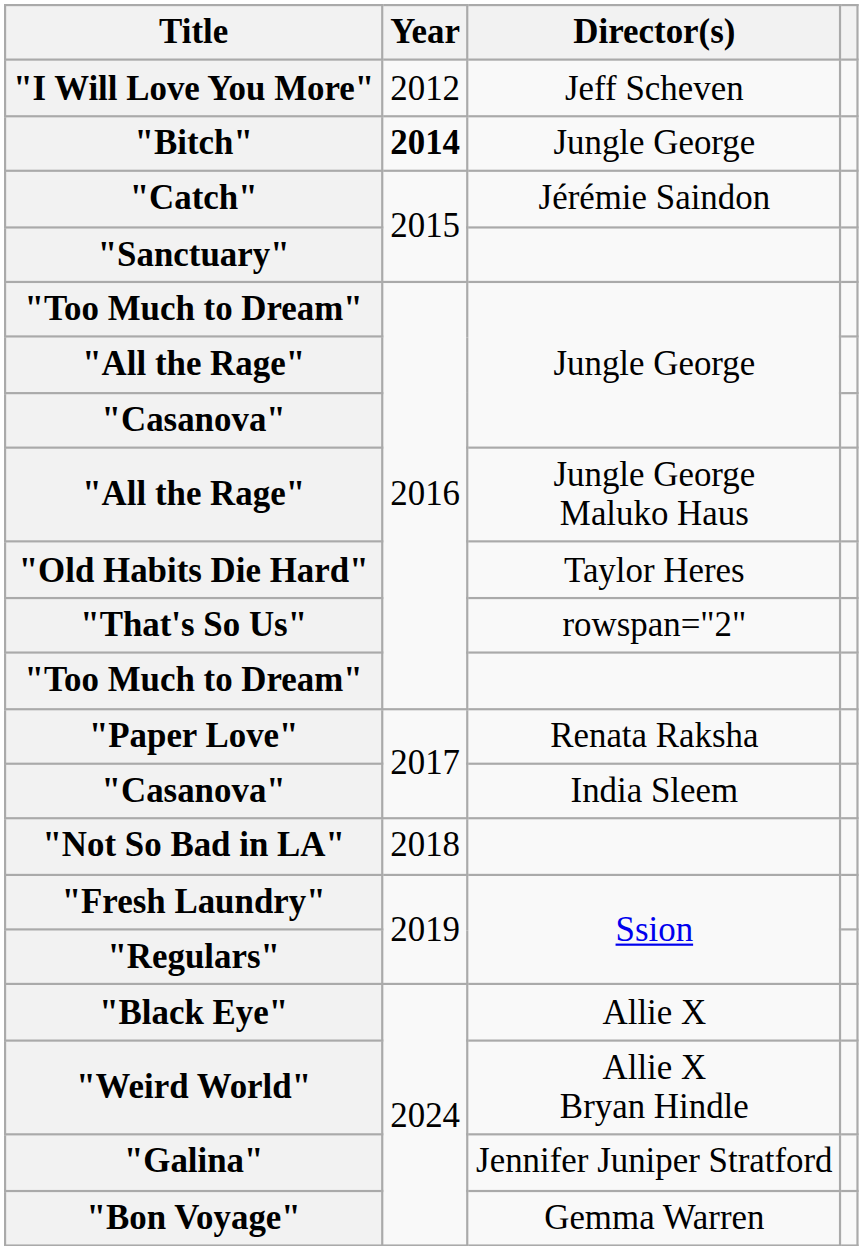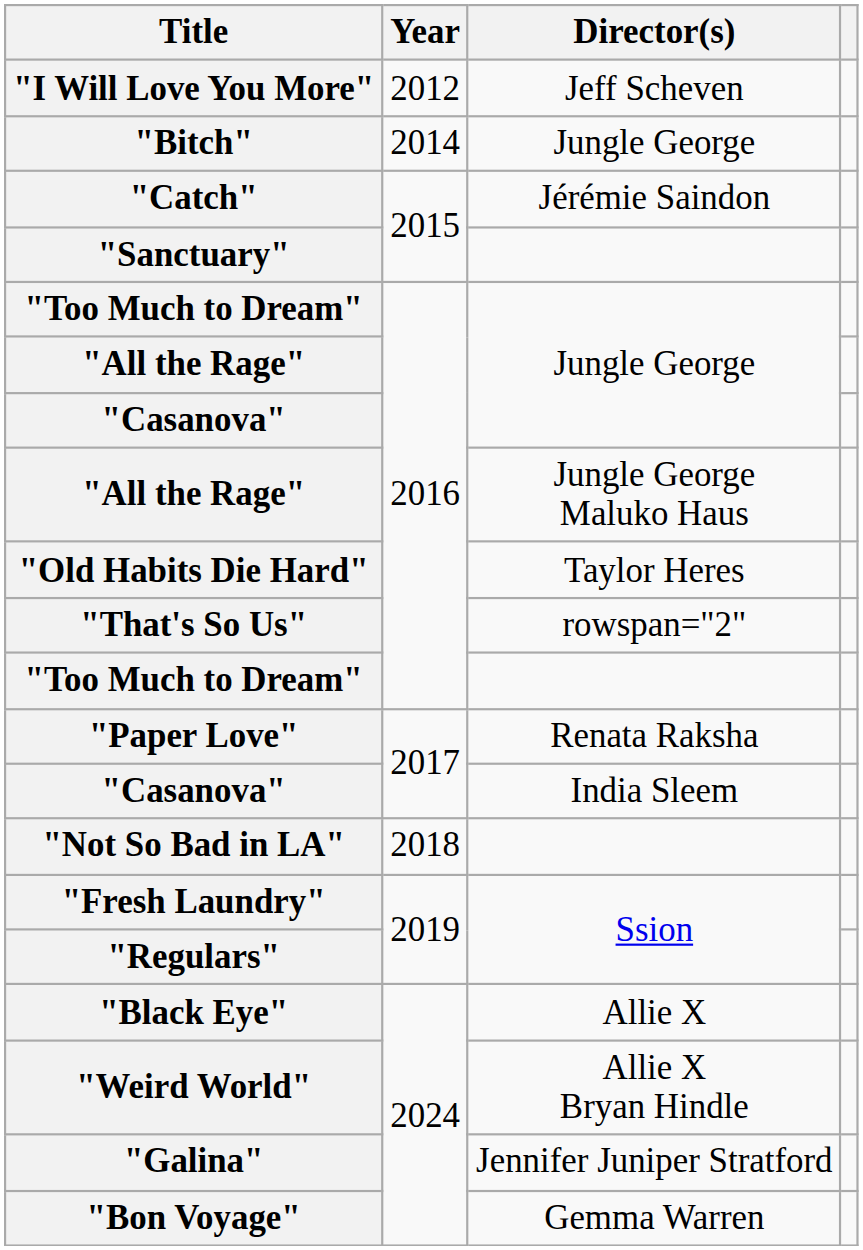(425, 142) bold -> (425, 142) normal
